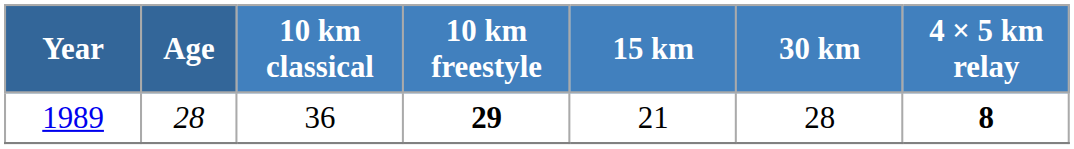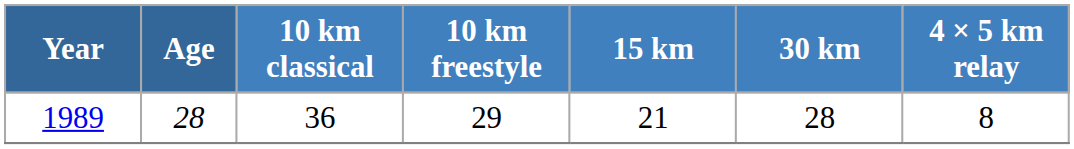(487, 117) bold -> (487, 117) normal
(986, 117) bold -> (986, 117) normal
